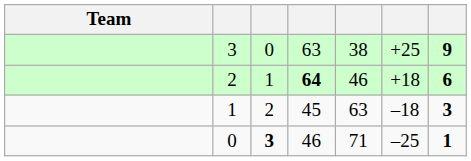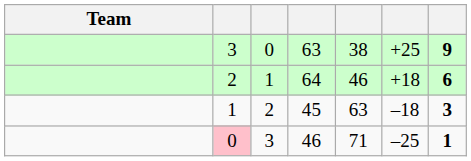(311, 79) bold -> (311, 79) normal
(232, 140) no background -> (232, 140) pink background
(269, 140) bold -> (269, 140) normal
